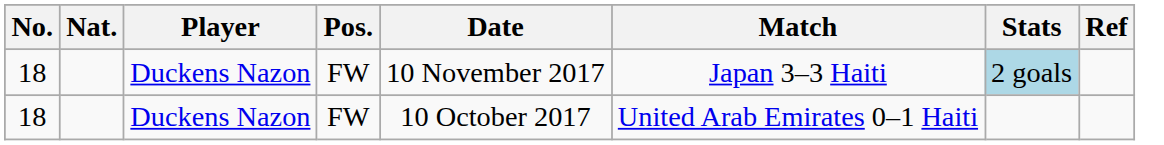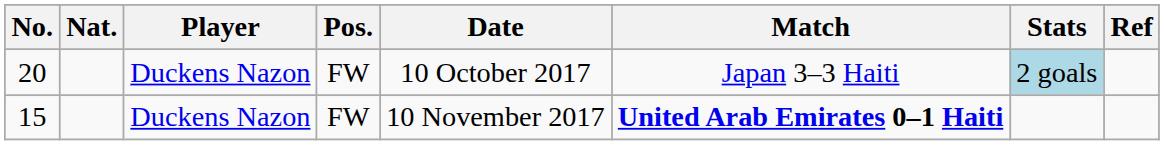(32, 71) 18 -> (32, 71) 20
(495, 71) 10 November 2017 -> (495, 71) 10 October 2017
(32, 116) 18 -> (32, 116) 15
(495, 116) 10 October 2017 -> (495, 116) 10 November 2017
(798, 116) normal -> (811, 116) bold
